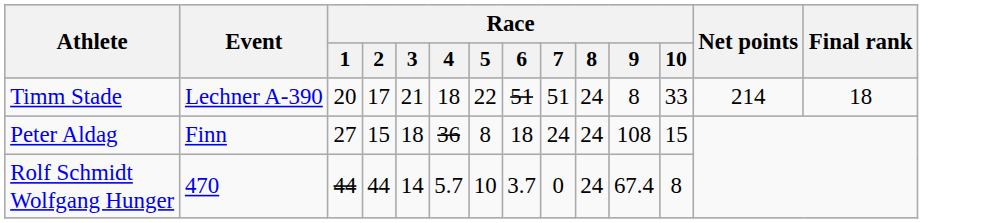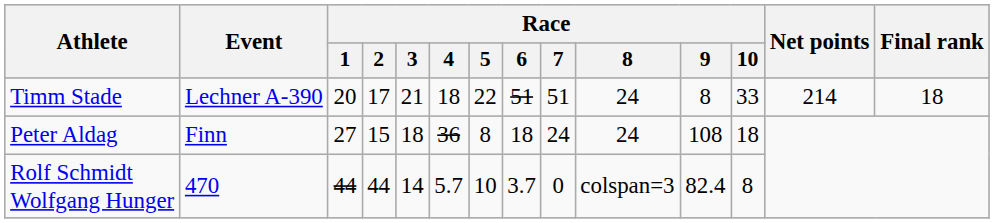(676, 135) 15 -> (748, 135) 18
(592, 186) 24 -> (627, 186) colspan=3
(634, 186) 67.4 -> (705, 186) 82.4
